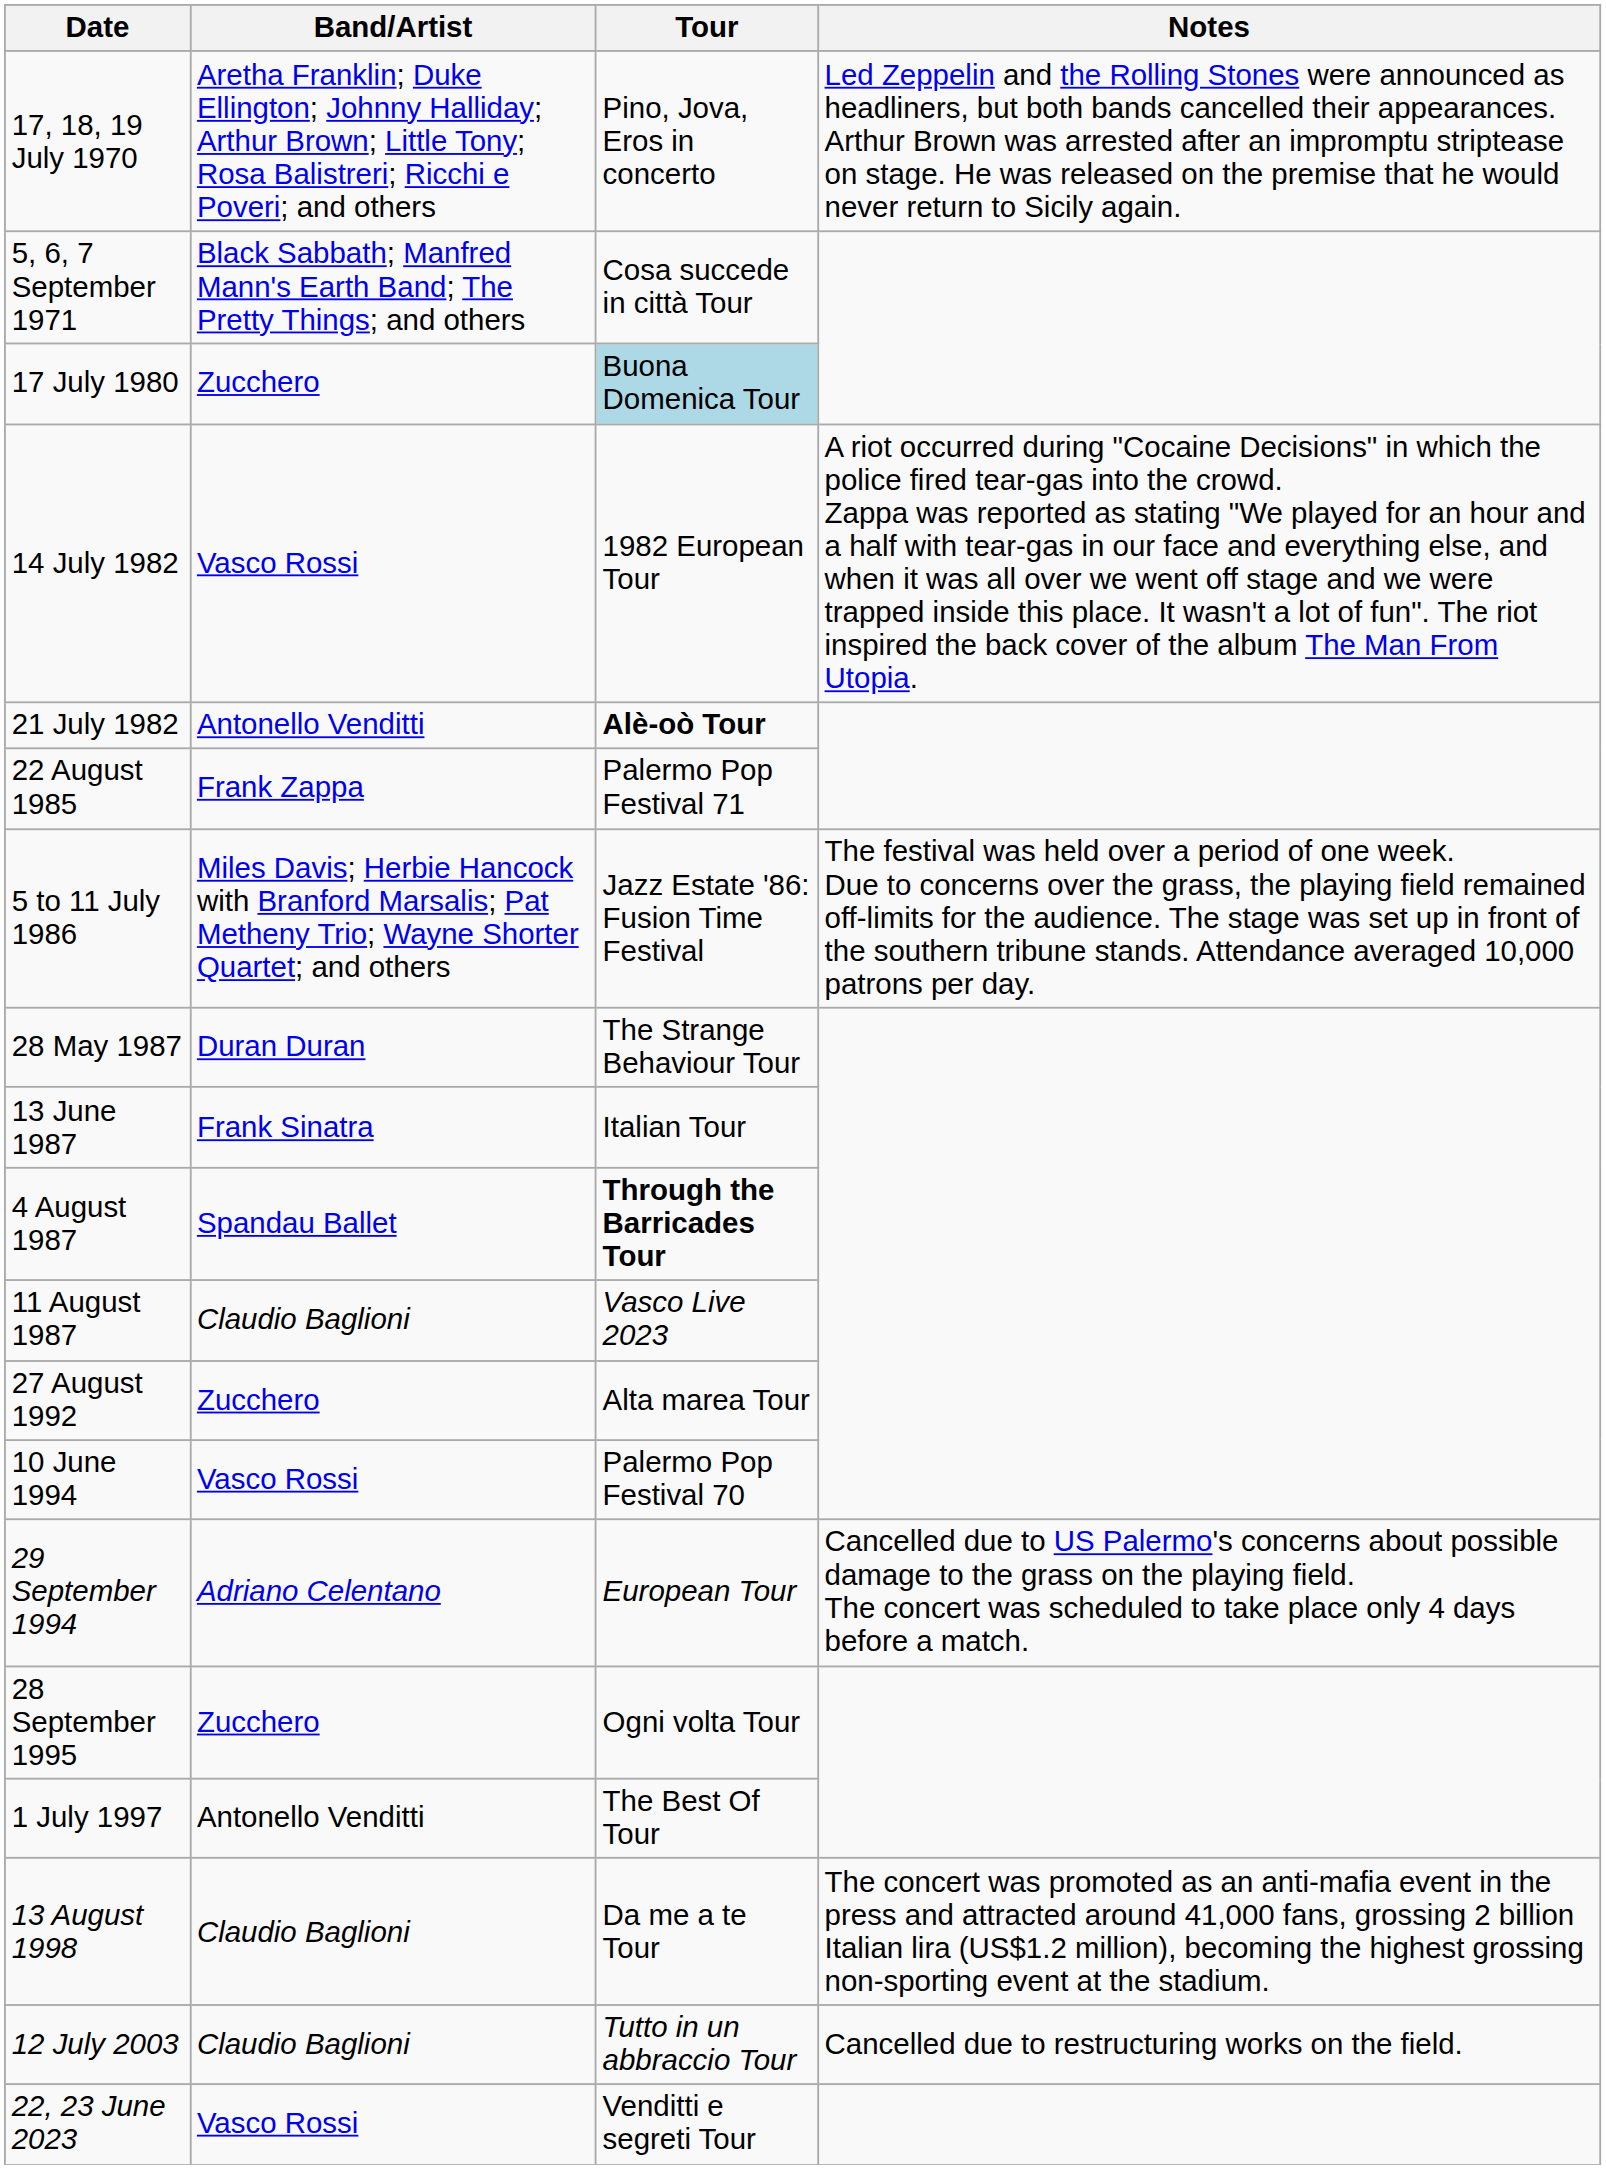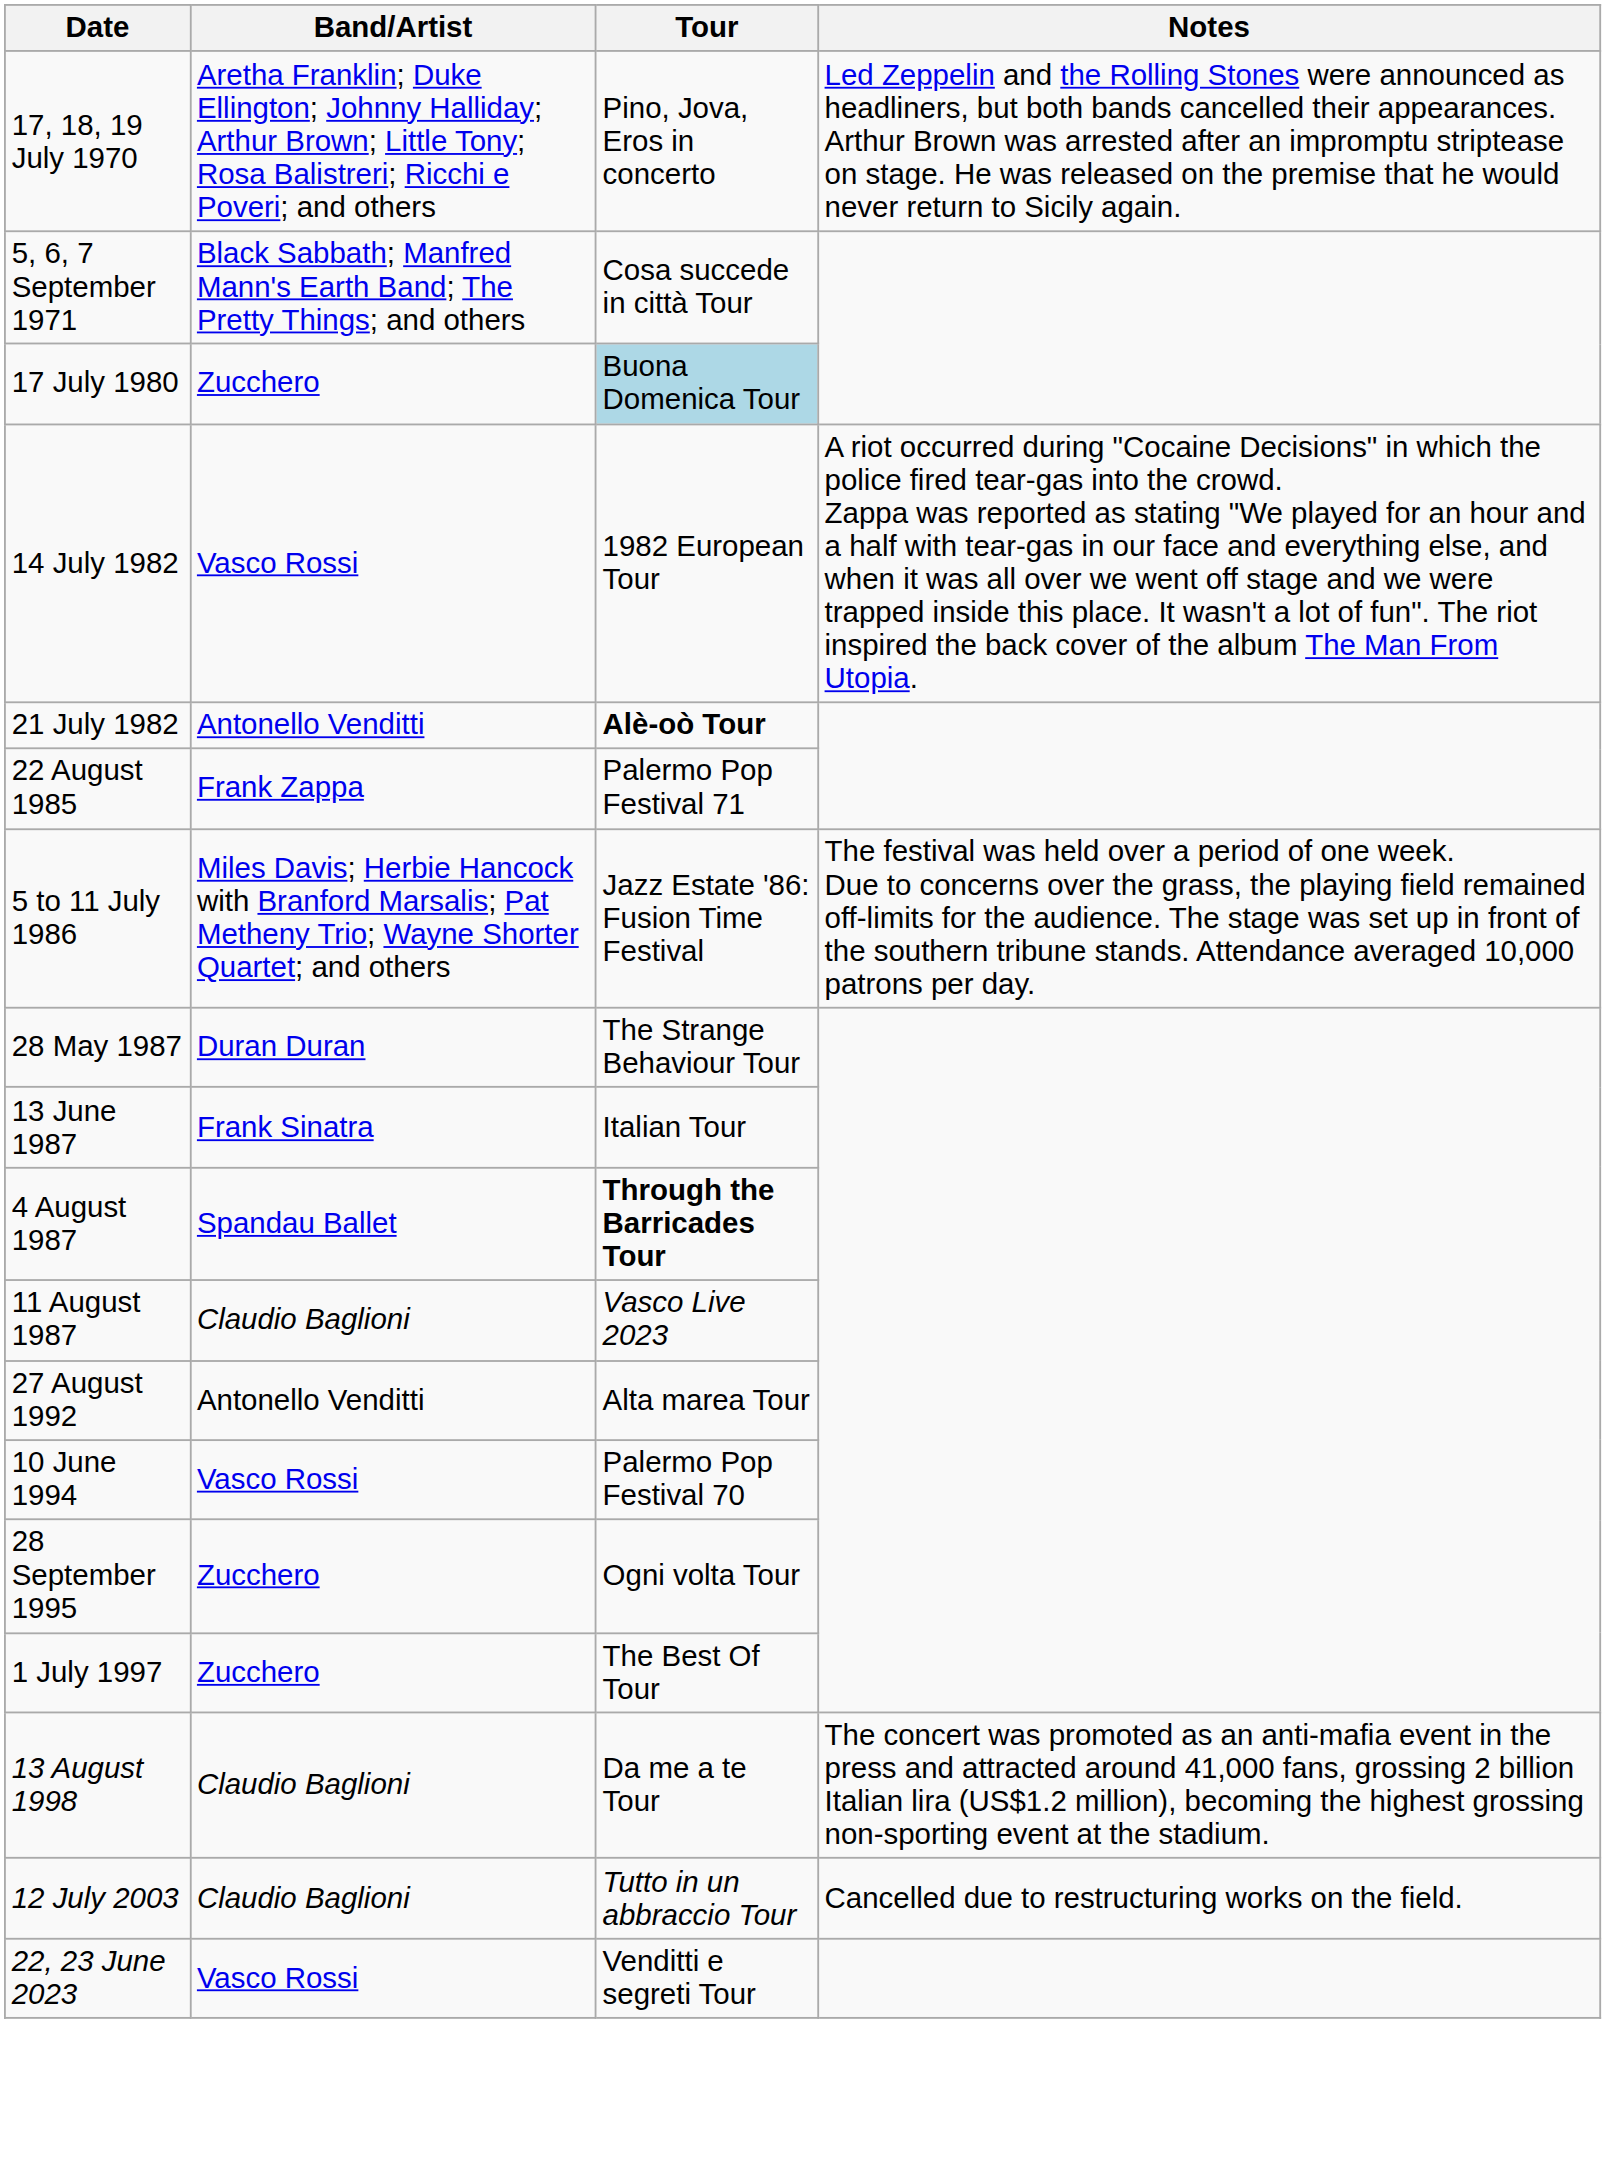(258, 1399) Zucchero -> (311, 1399) Antonello Venditti
- row: (84, 1592)
(311, 1818) Antonello Venditti -> (258, 1672) Zucchero
